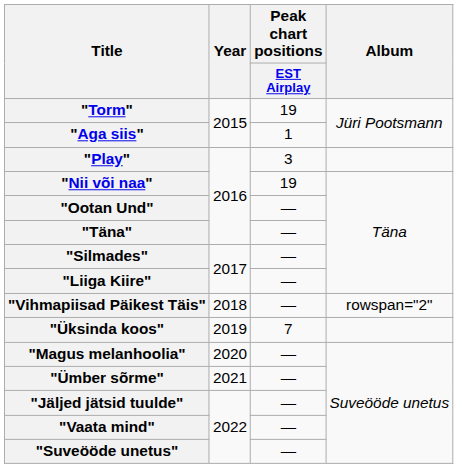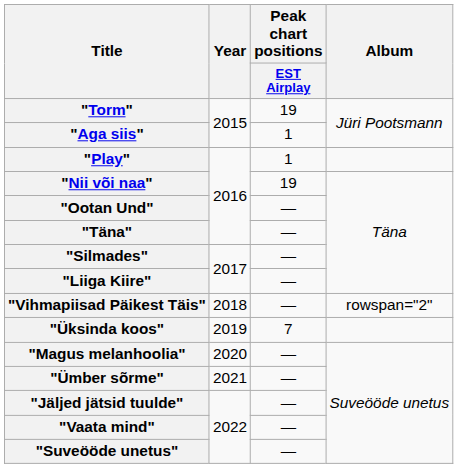(288, 159) 3 -> (288, 159) 1
